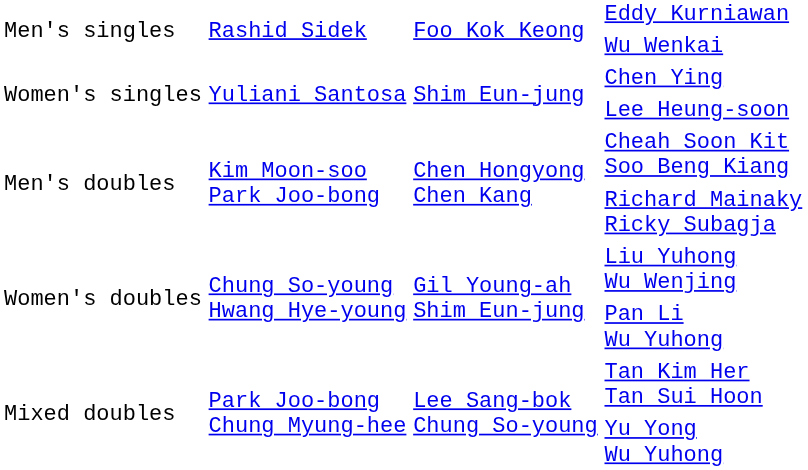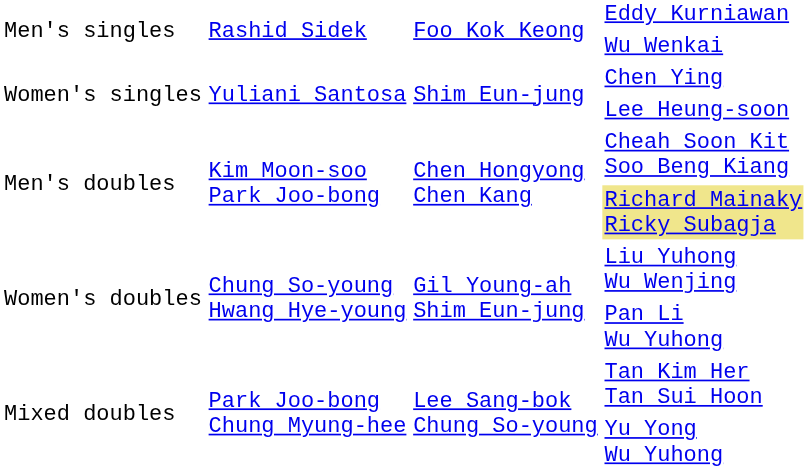(703, 212) no background -> (703, 212) khaki background
